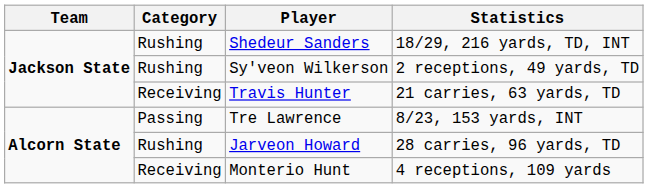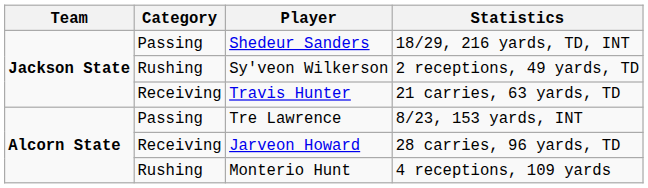(170, 43) Rushing -> (170, 43) Passing
(170, 145) Rushing -> (180, 145) Receiving
(180, 170) Receiving -> (170, 170) Rushing
